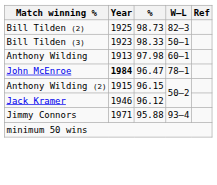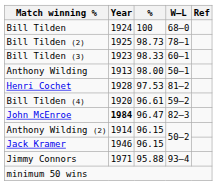+ row: (36, 27)
(179, 27) 82–3 -> (179, 42) 78–1
(179, 42) 50–1 -> (179, 56) 60–1
(150, 56) 97.98 -> (150, 71) 98.00
(179, 56) 60–1 -> (179, 71) 50–1
+ row: (39, 86)
+ row: (46, 100)
(179, 71) 78–1 -> (179, 115) 82–3
(121, 86) 1915 -> (121, 130) 1914
(150, 100) 96.12 -> (150, 144) 96.15
